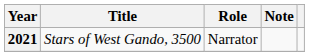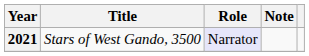(233, 39) no background -> (233, 39) lavender background
